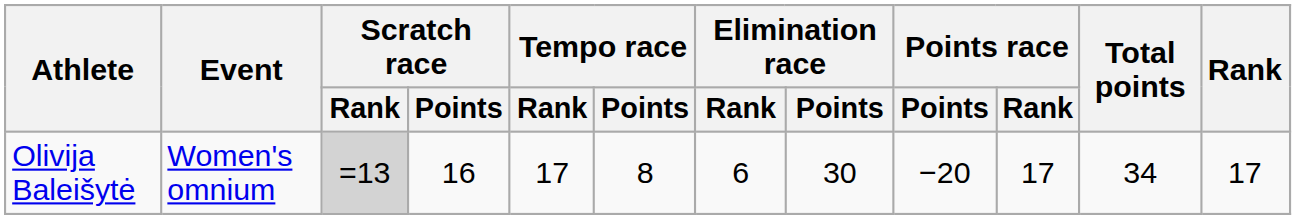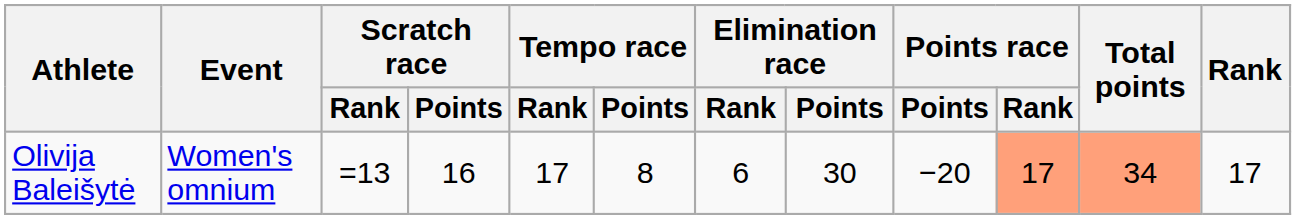(365, 173) lightgrey background -> (365, 173) no background
(1038, 173) no background -> (1038, 173) lightsalmon background
(1140, 173) no background -> (1140, 173) lightsalmon background
